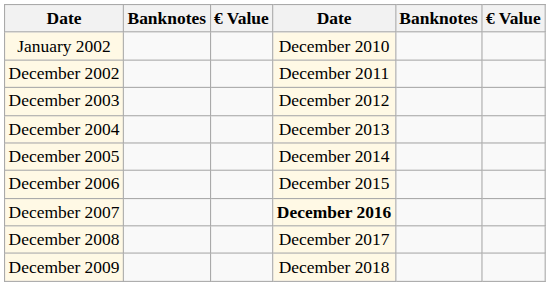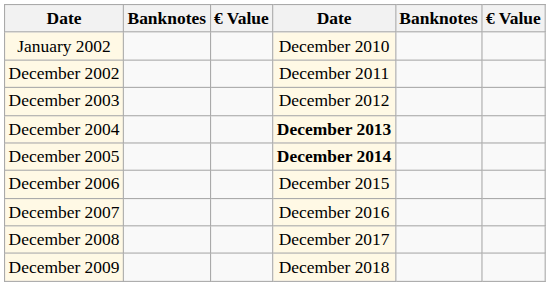(334, 128) normal -> (334, 128) bold
(334, 156) normal -> (334, 156) bold
(334, 211) bold -> (334, 211) normal
